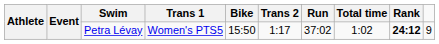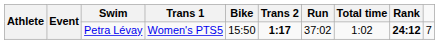(280, 31) normal -> (280, 31) bold
(429, 31) 9 -> (429, 31) 7
